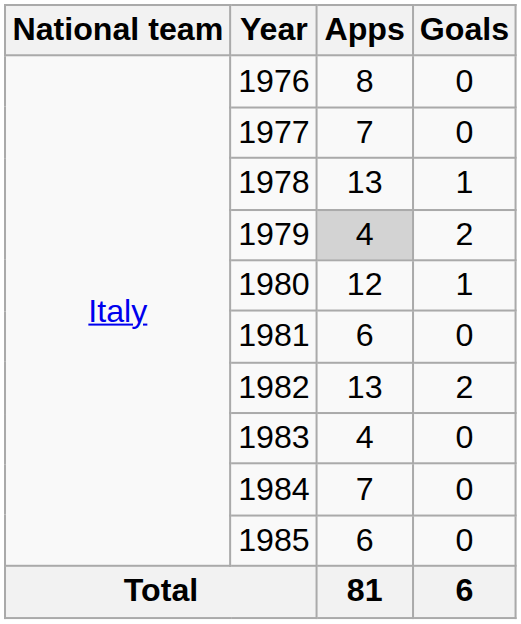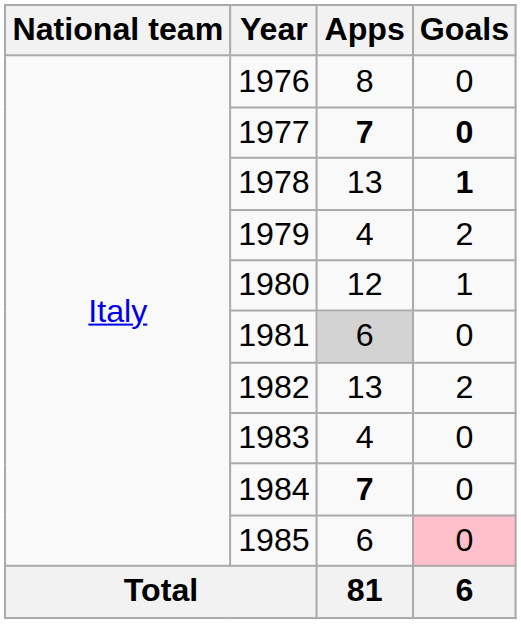(365, 132) normal -> (365, 132) bold
(464, 132) normal -> (464, 132) bold
(464, 183) normal -> (464, 183) bold
(365, 234) lightgrey background -> (365, 234) no background
(365, 336) no background -> (365, 336) lightgrey background
(365, 489) normal -> (365, 489) bold
(464, 540) no background -> (464, 540) pink background
